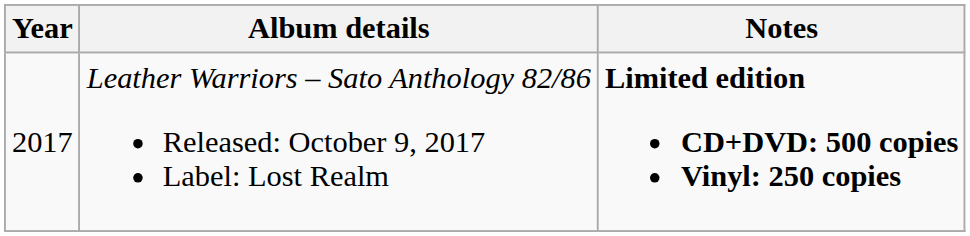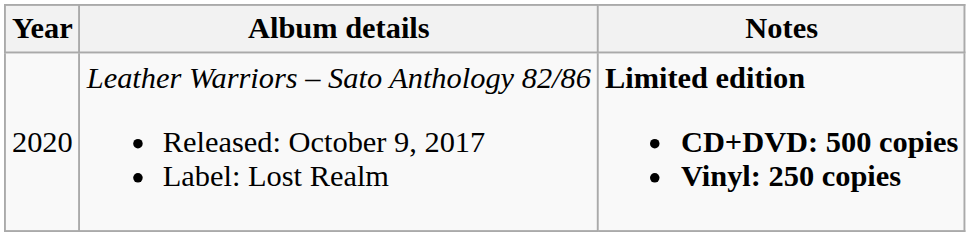(42, 141) 2017 -> (42, 141) 2020
